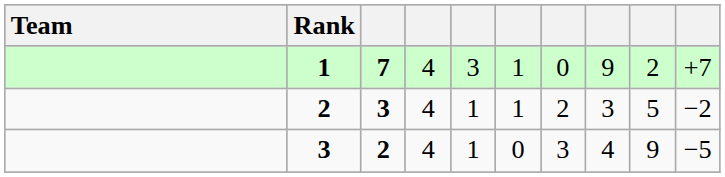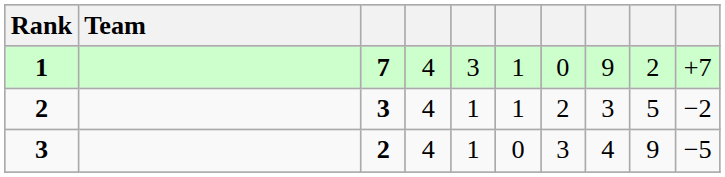columns swapped: (324, 25) <-> (42, 25)
